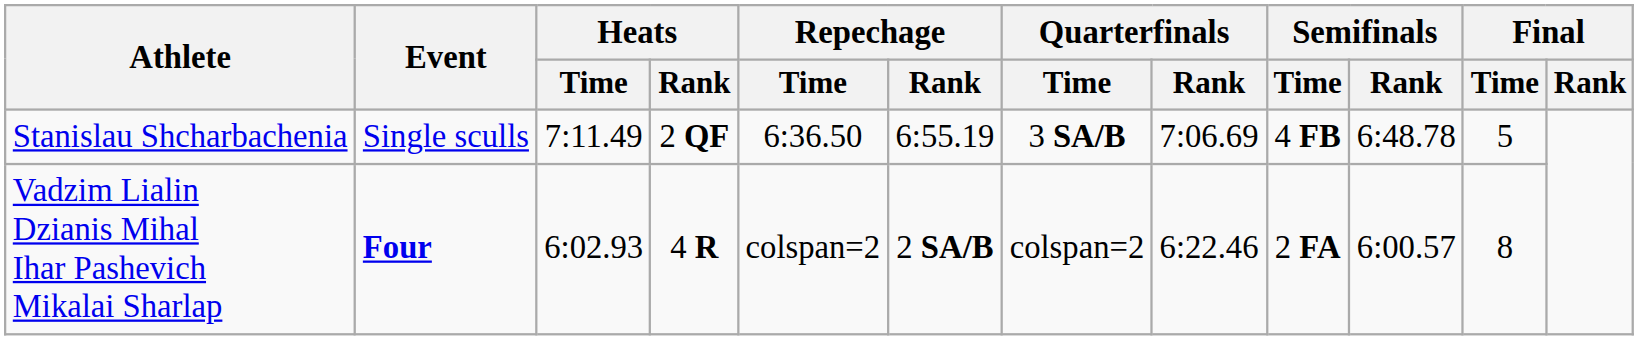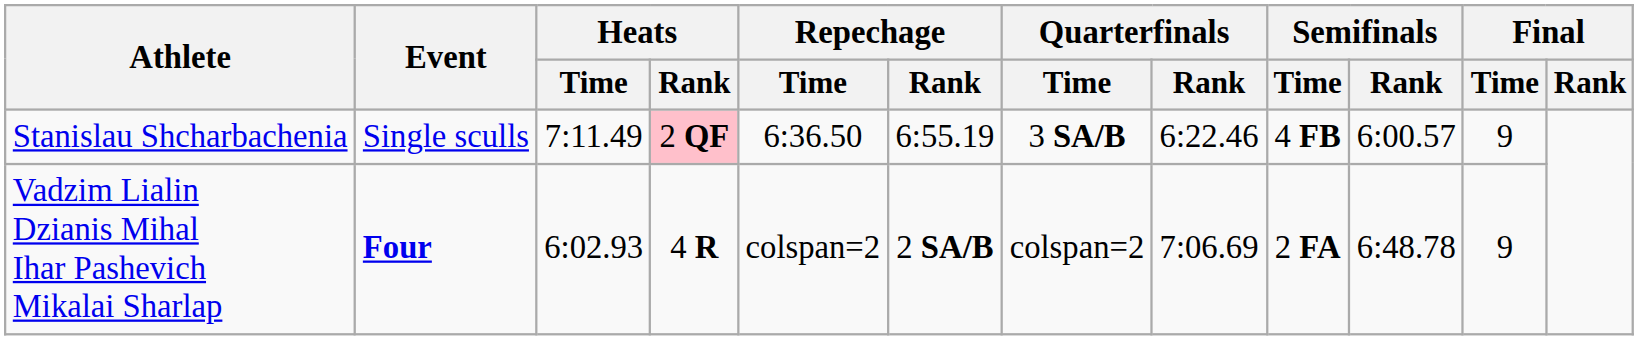(694, 136) no background -> (694, 136) pink background
(1209, 136) 7:06.69 -> (1209, 136) 6:22.46
(1406, 136) 6:48.78 -> (1406, 136) 6:00.57
(1505, 136) 5 -> (1505, 136) 9
(1209, 248) 6:22.46 -> (1209, 248) 7:06.69
(1406, 248) 6:00.57 -> (1406, 248) 6:48.78
(1505, 248) 8 -> (1505, 248) 9
